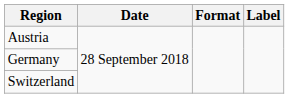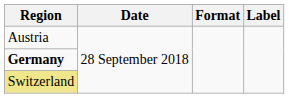(34, 59) normal -> (36, 59) bold
(41, 81) no background -> (41, 81) khaki background
